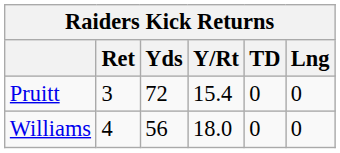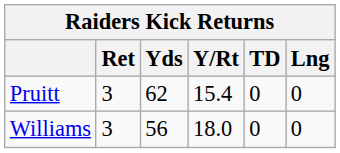(157, 93) 72 -> (157, 93) 62
(107, 128) 4 -> (107, 128) 3
